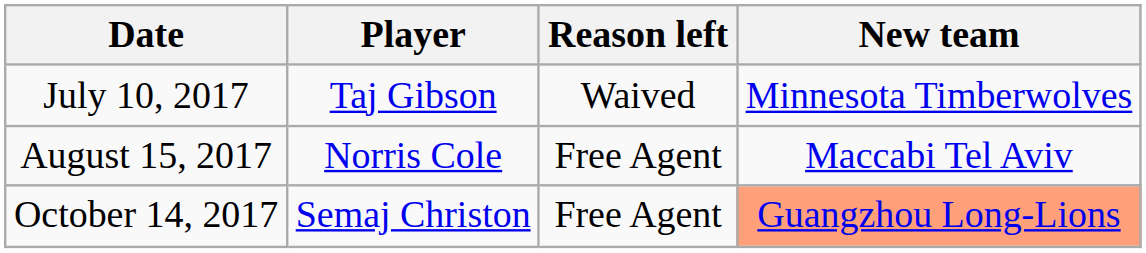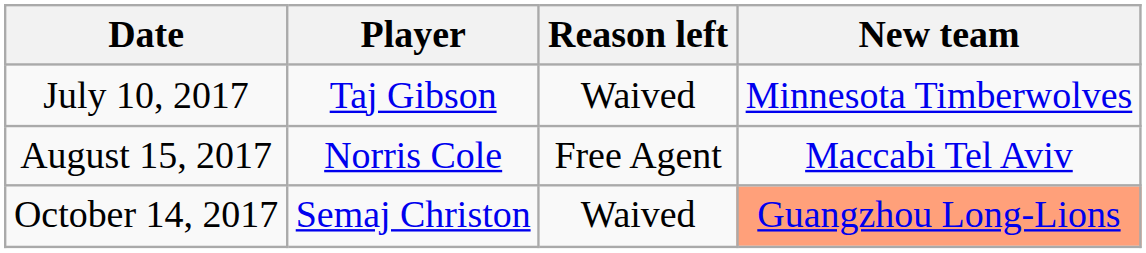(638, 214) Free Agent -> (638, 214) Waived
